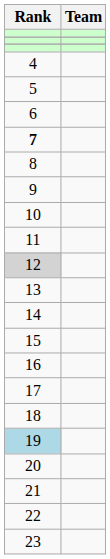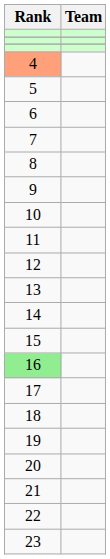(33, 64) no background -> (33, 64) lightsalmon background
(33, 139) bold -> (33, 139) normal
(33, 265) lightgrey background -> (33, 265) no background
(33, 365) no background -> (33, 365) lightgreen background
(33, 440) lightblue background -> (33, 440) no background
